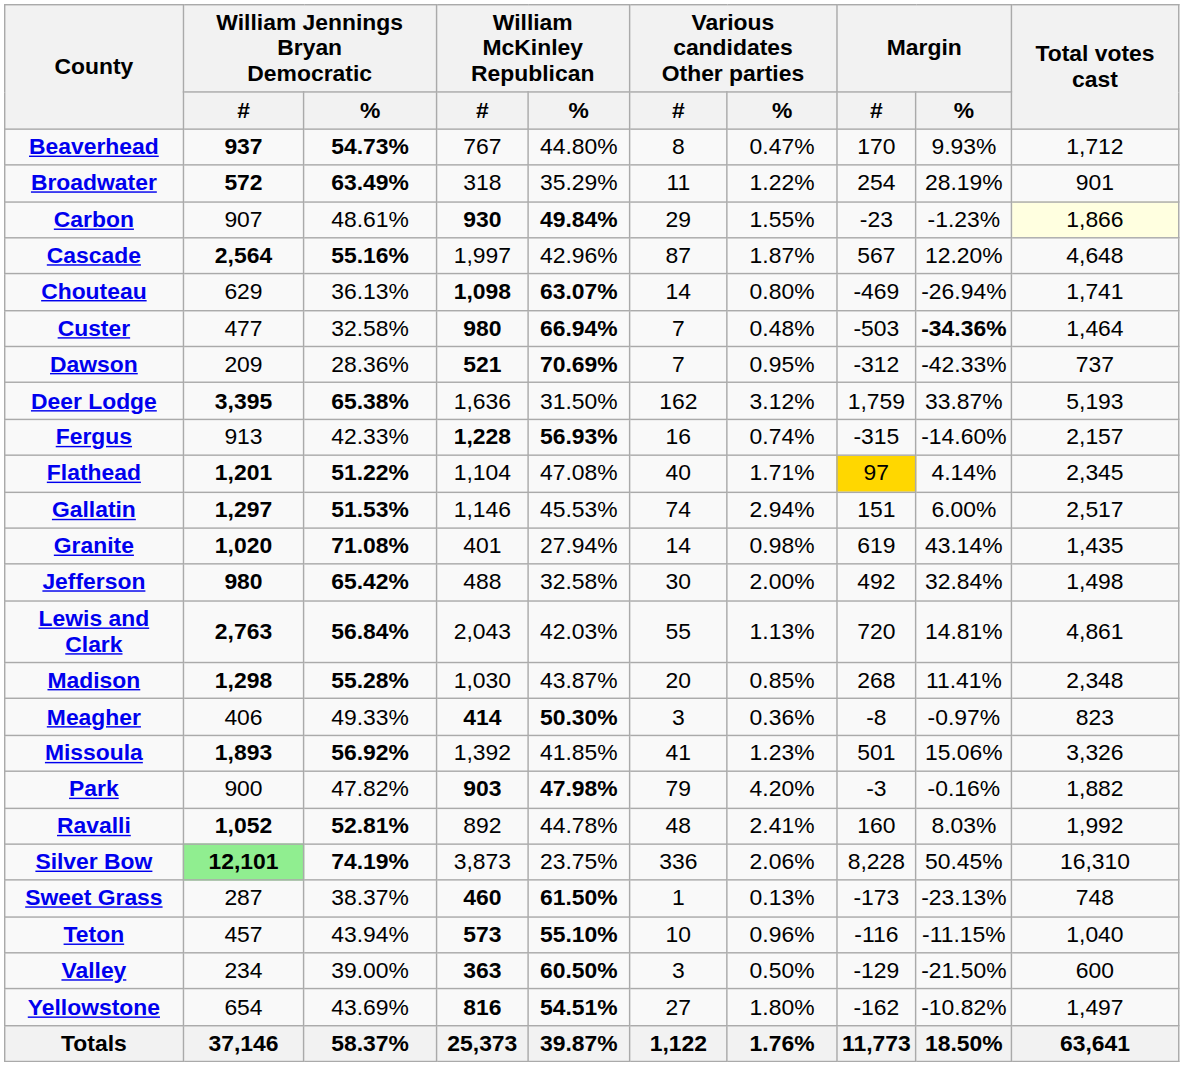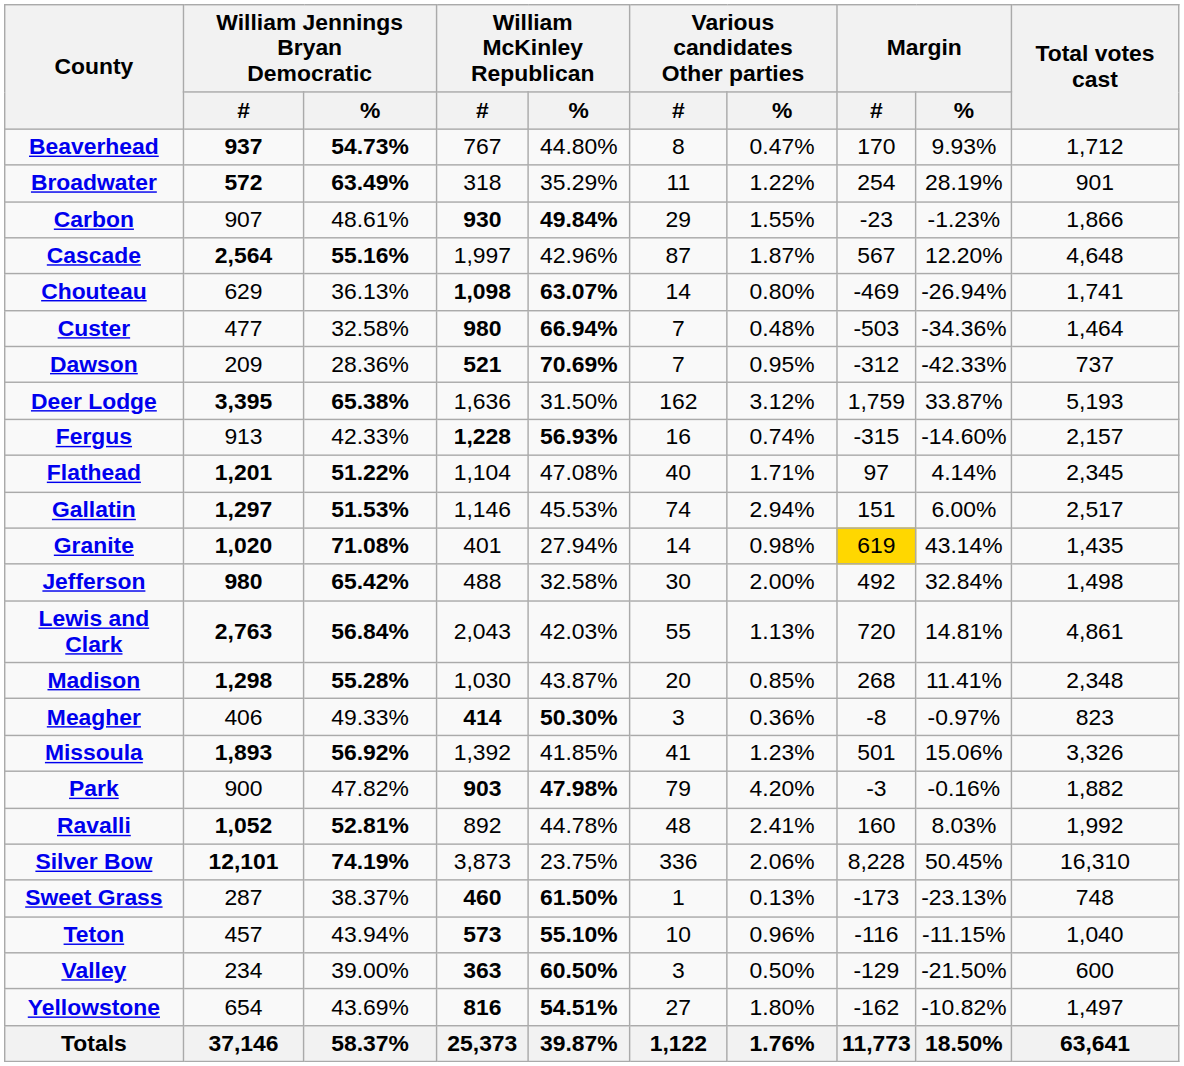(1095, 219) lightyellow background -> (1095, 219) no background
(964, 328) bold -> (964, 328) normal
(876, 473) gold background -> (876, 473) no background
(876, 545) no background -> (876, 545) gold background
(244, 861) lightgreen background -> (244, 861) no background
